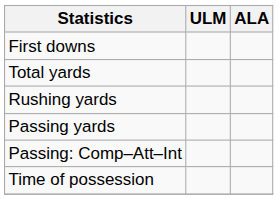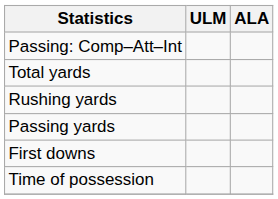rows swapped: (52, 45) <-> (95, 153)
